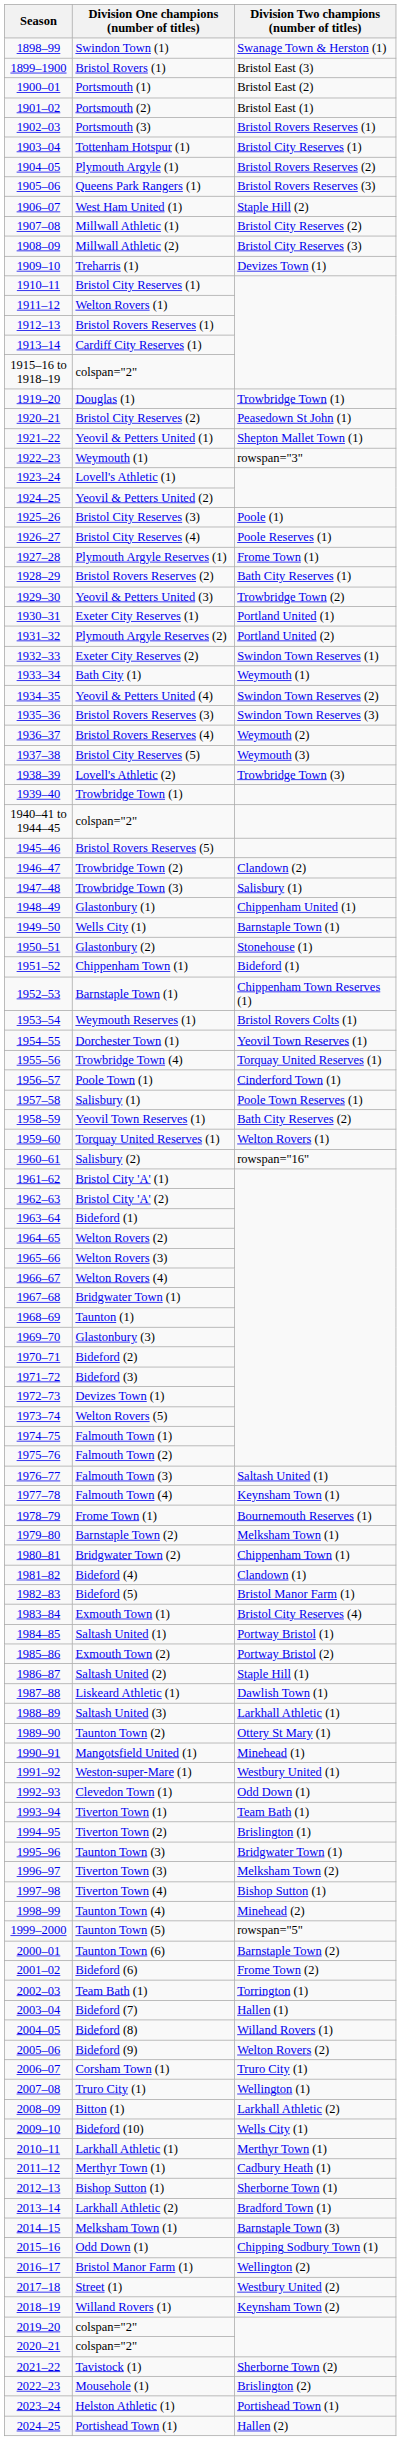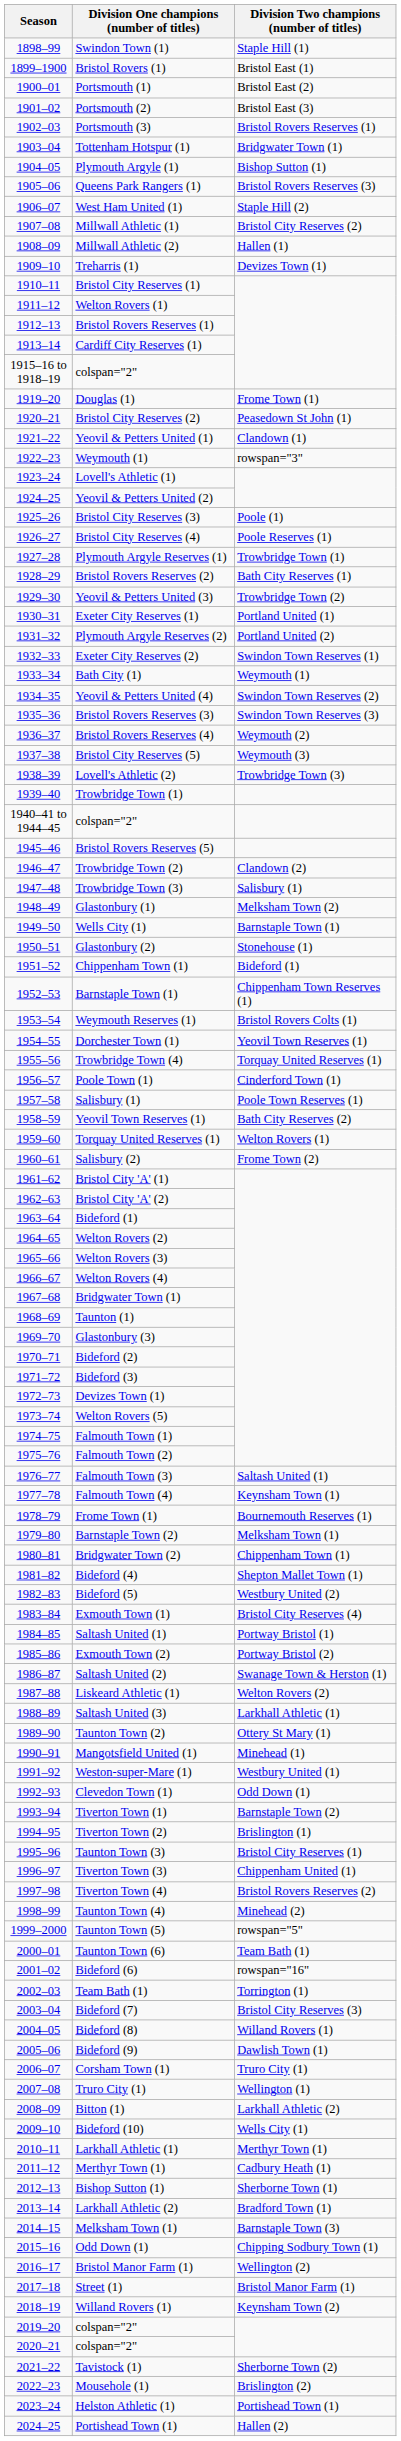(312, 48) Swanage Town & Herston (1) -> (273, 48) Staple Hill (1)
(275, 68) Bristol East (3) -> (275, 68) Bristol East (1)
(275, 107) Bristol East (1) -> (275, 107) Bristol East (3)
(299, 147) Bristol City Reserves (1) -> (290, 147) Bridgwater Town (1)
(306, 166) Bristol Rovers Reserves (2) -> (282, 166) Bishop Sutton (1)
(299, 246) Bristol City Reserves (3) -> (263, 246) Hallen (1)
(291, 398) Trowbridge Town (1) -> (278, 398) Frome Town (1)
(300, 438) Shepton Mallet Town (1) -> (272, 438) Clandown (1)
(278, 557) Frome Town (1) -> (291, 557) Trowbridge Town (1)
(296, 907) Chippenham United (1) -> (288, 907) Melksham Town (2)
(273, 1159) rowspan="16" -> (278, 1159) Frome Town (2)
(272, 1574) Clandown (1) -> (300, 1574) Shepton Mallet Town (1)
(296, 1594) Bristol Manor Farm (1) -> (288, 1594) Westbury United (2)
(273, 1673) Staple Hill (1) -> (312, 1673) Swanage Town & Herston (1)
(282, 1693) Dawlish Town (1) -> (283, 1693) Welton Rovers (2)
(273, 1812) Team Bath (1) -> (288, 1812) Barnstaple Town (2)
(290, 1851) Bridgwater Town (1) -> (299, 1851) Bristol City Reserves (1)
(288, 1871) Melksham Town (2) -> (296, 1871) Chippenham United (1)
(282, 1891) Bishop Sutton (1) -> (306, 1891) Bristol Rovers Reserves (2)
(288, 1950) Barnstaple Town (2) -> (273, 1950) Team Bath (1)
(278, 1970) Frome Town (2) -> (273, 1970) rowspan="16"
(263, 2010) Hallen (1) -> (299, 2010) Bristol City Reserves (3)
(283, 2049) Welton Rovers (2) -> (282, 2049) Dawlish Town (1)
(288, 2287) Westbury United (2) -> (296, 2287) Bristol Manor Farm (1)
